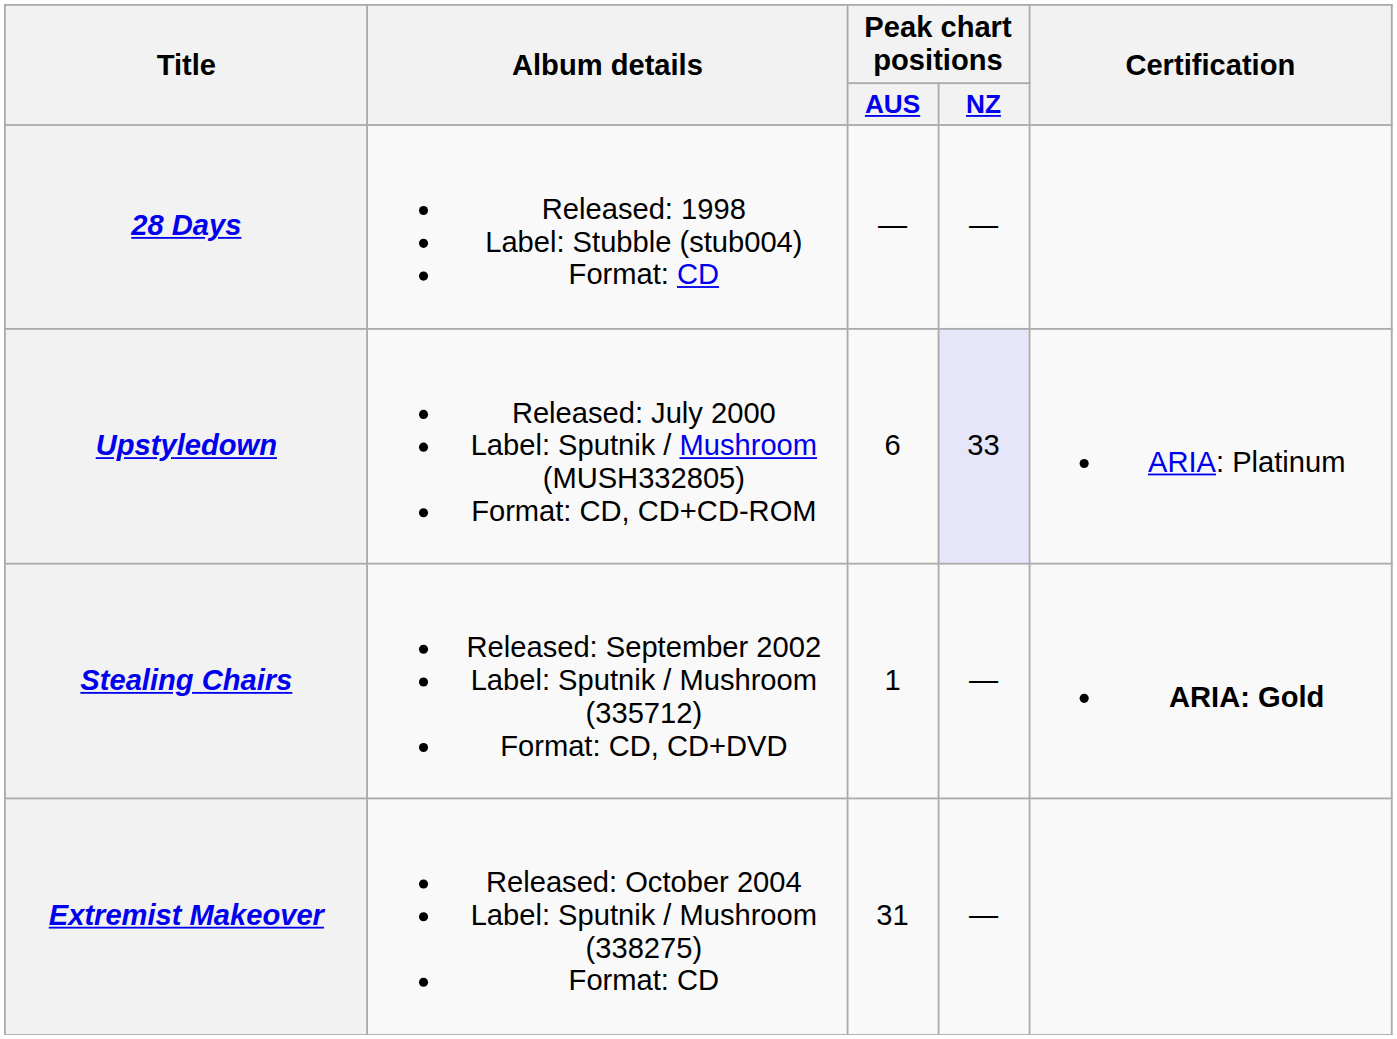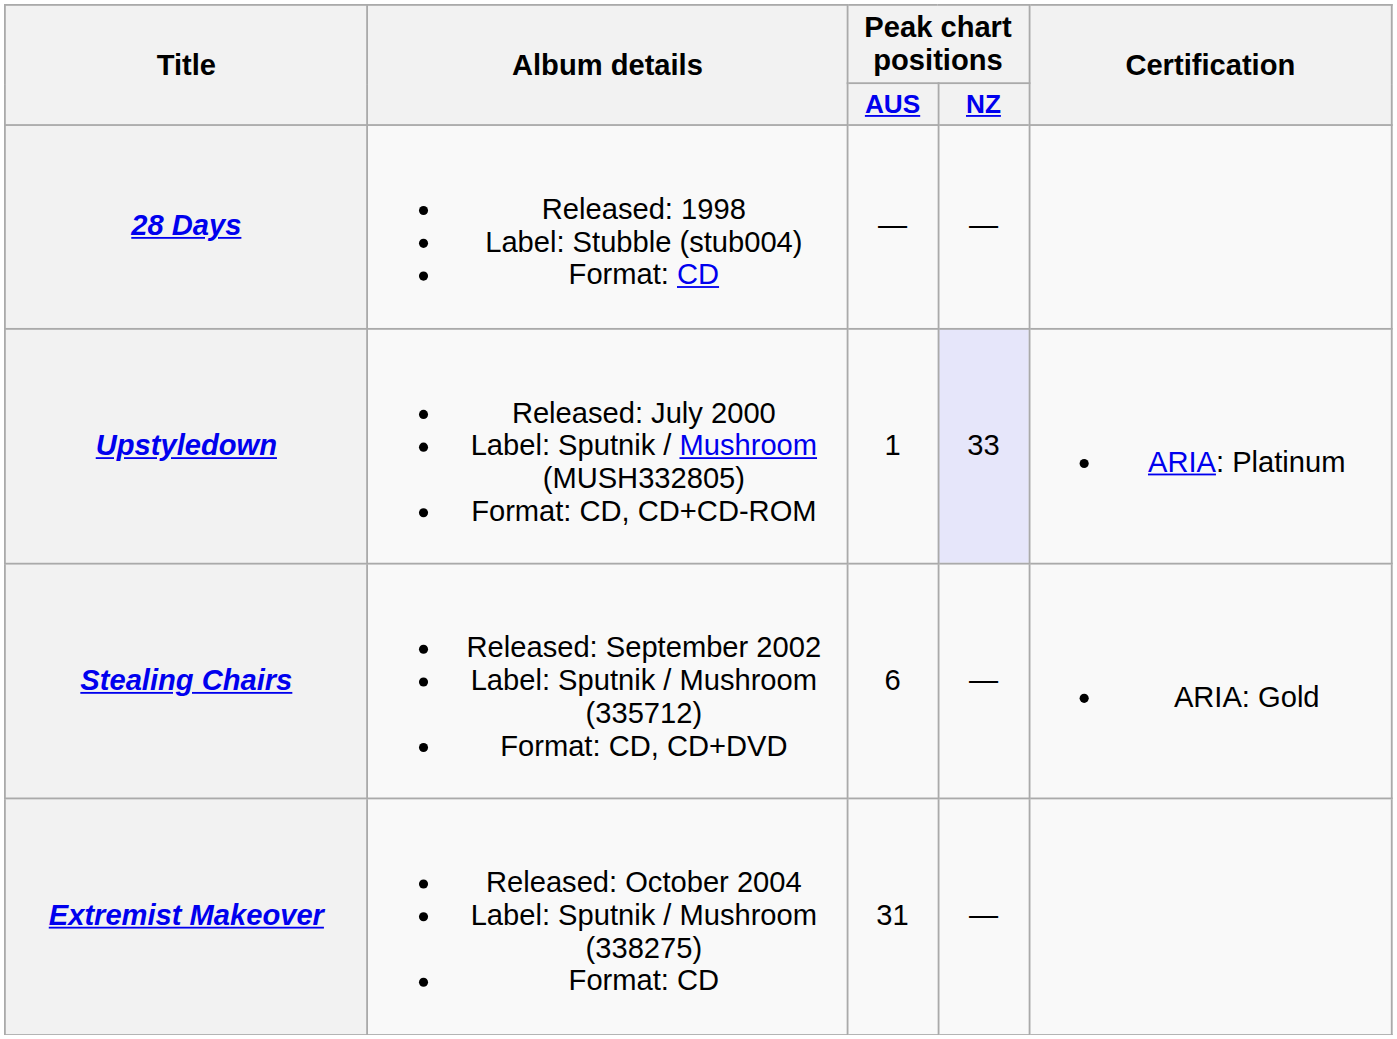(893, 445) 6 -> (893, 445) 1
(893, 680) 1 -> (893, 680) 6
(1210, 698) bold -> (1210, 698) normal
